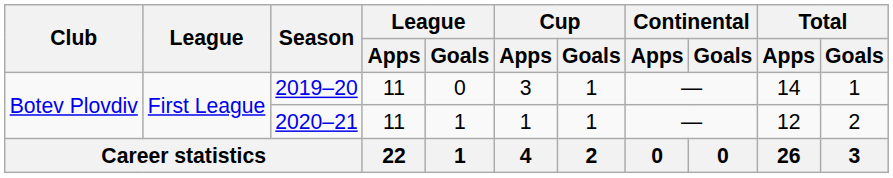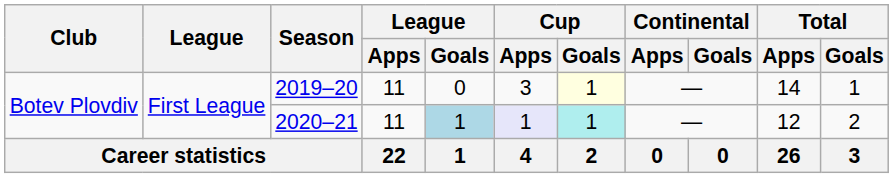(591, 89) no background -> (591, 89) lightyellow background
(460, 122) no background -> (460, 122) lightblue background
(526, 122) no background -> (526, 122) lavender background
(591, 122) no background -> (591, 122) paleturquoise background
